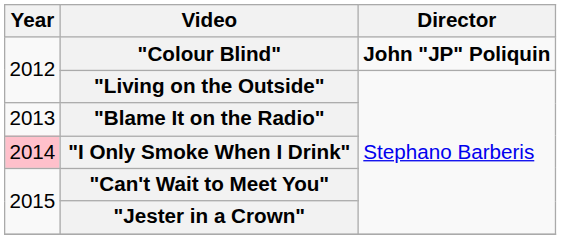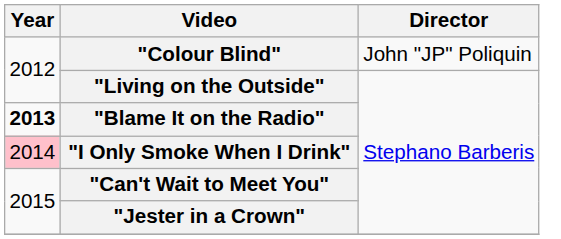(457, 53) bold -> (448, 53) normal
(32, 119) normal -> (32, 119) bold
